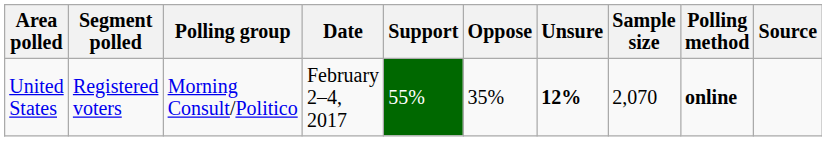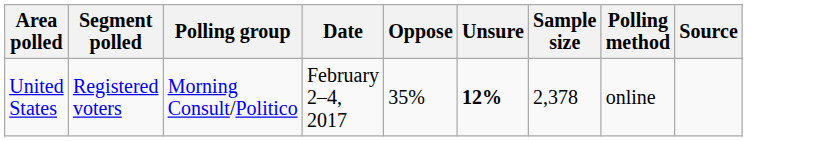- column: (423, 31)
(635, 97) 2,070 -> (556, 97) 2,378
(711, 97) bold -> (631, 97) normal
